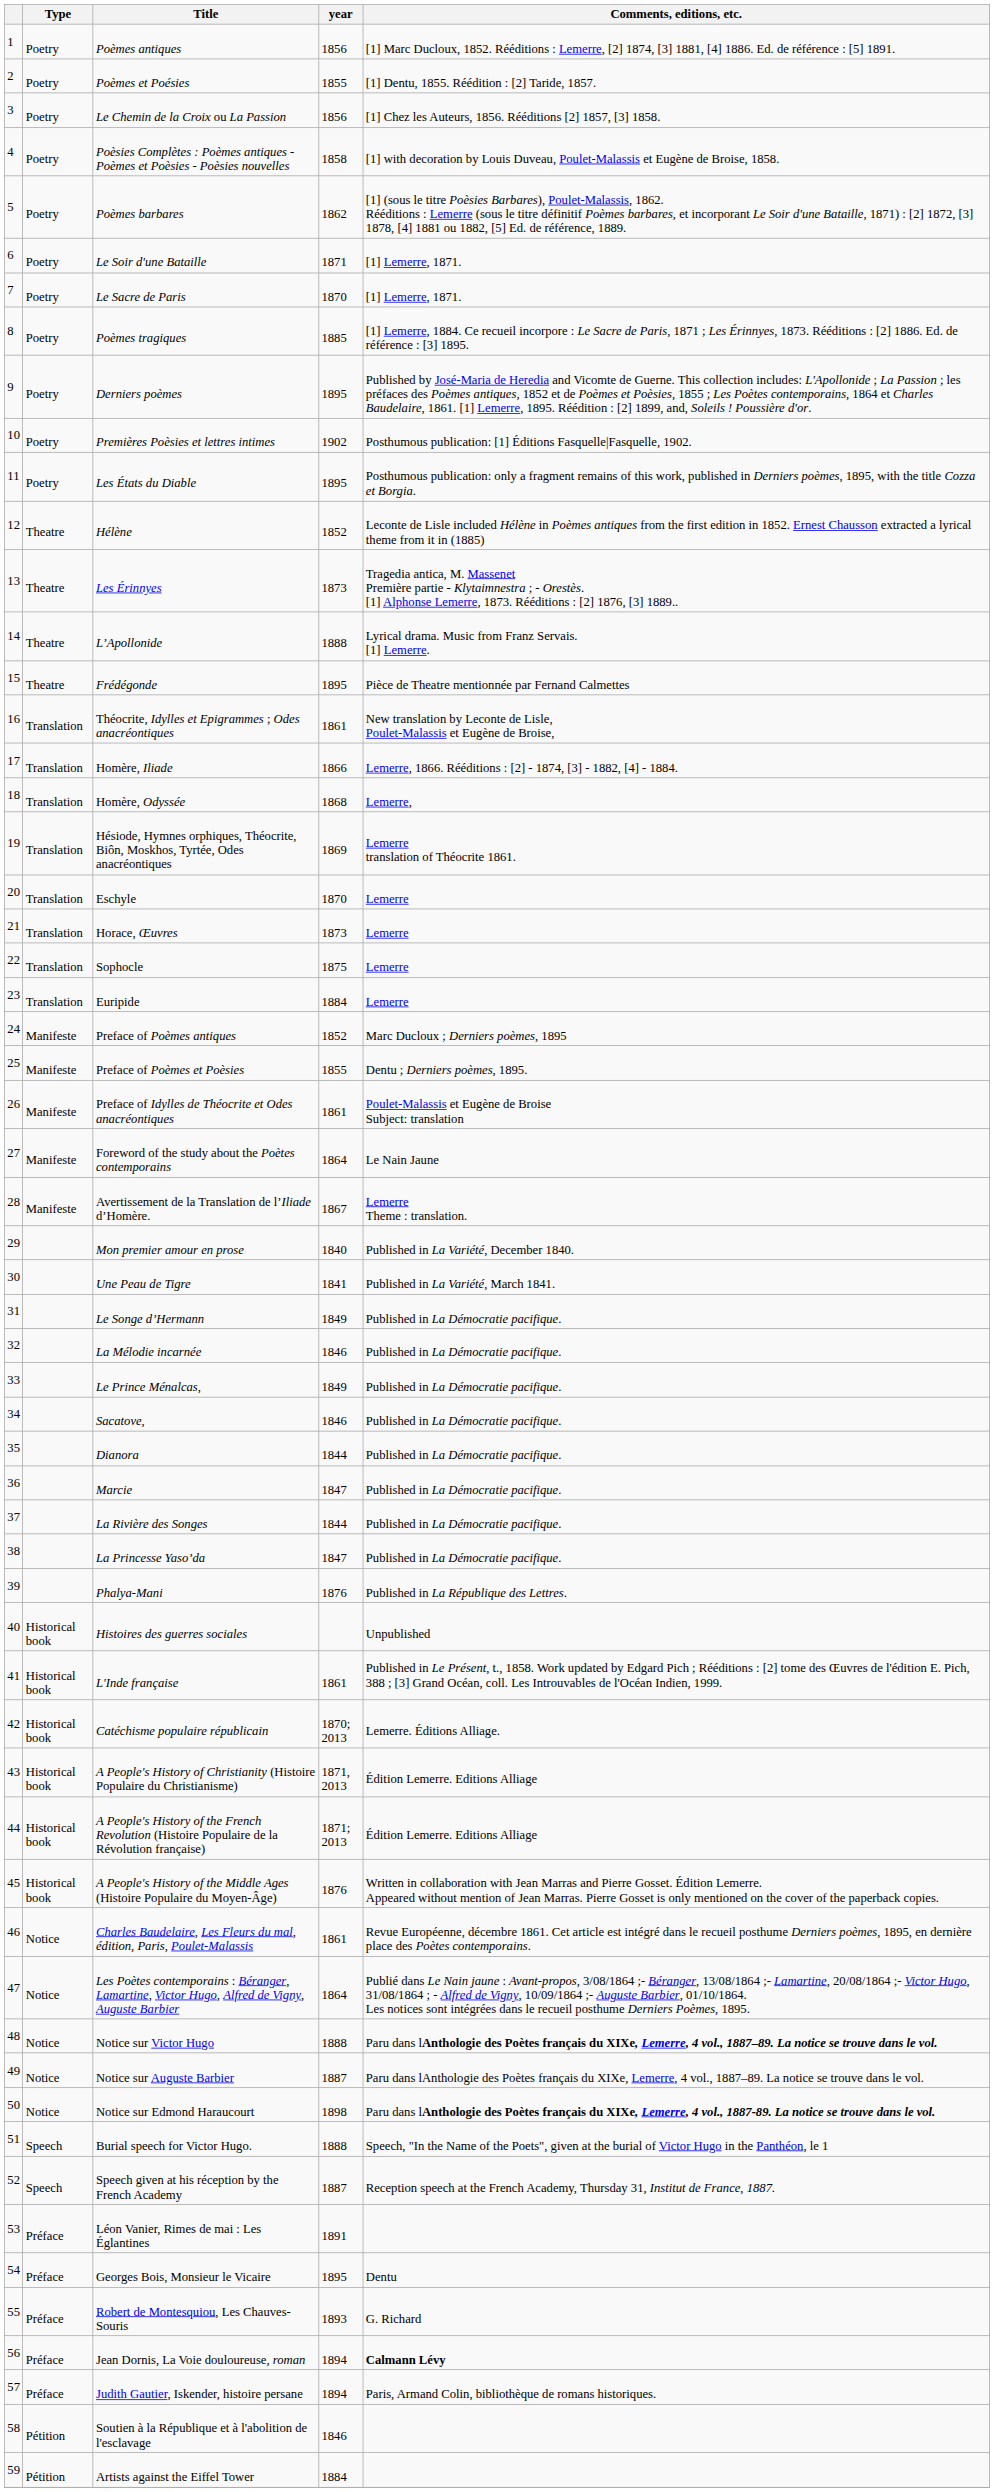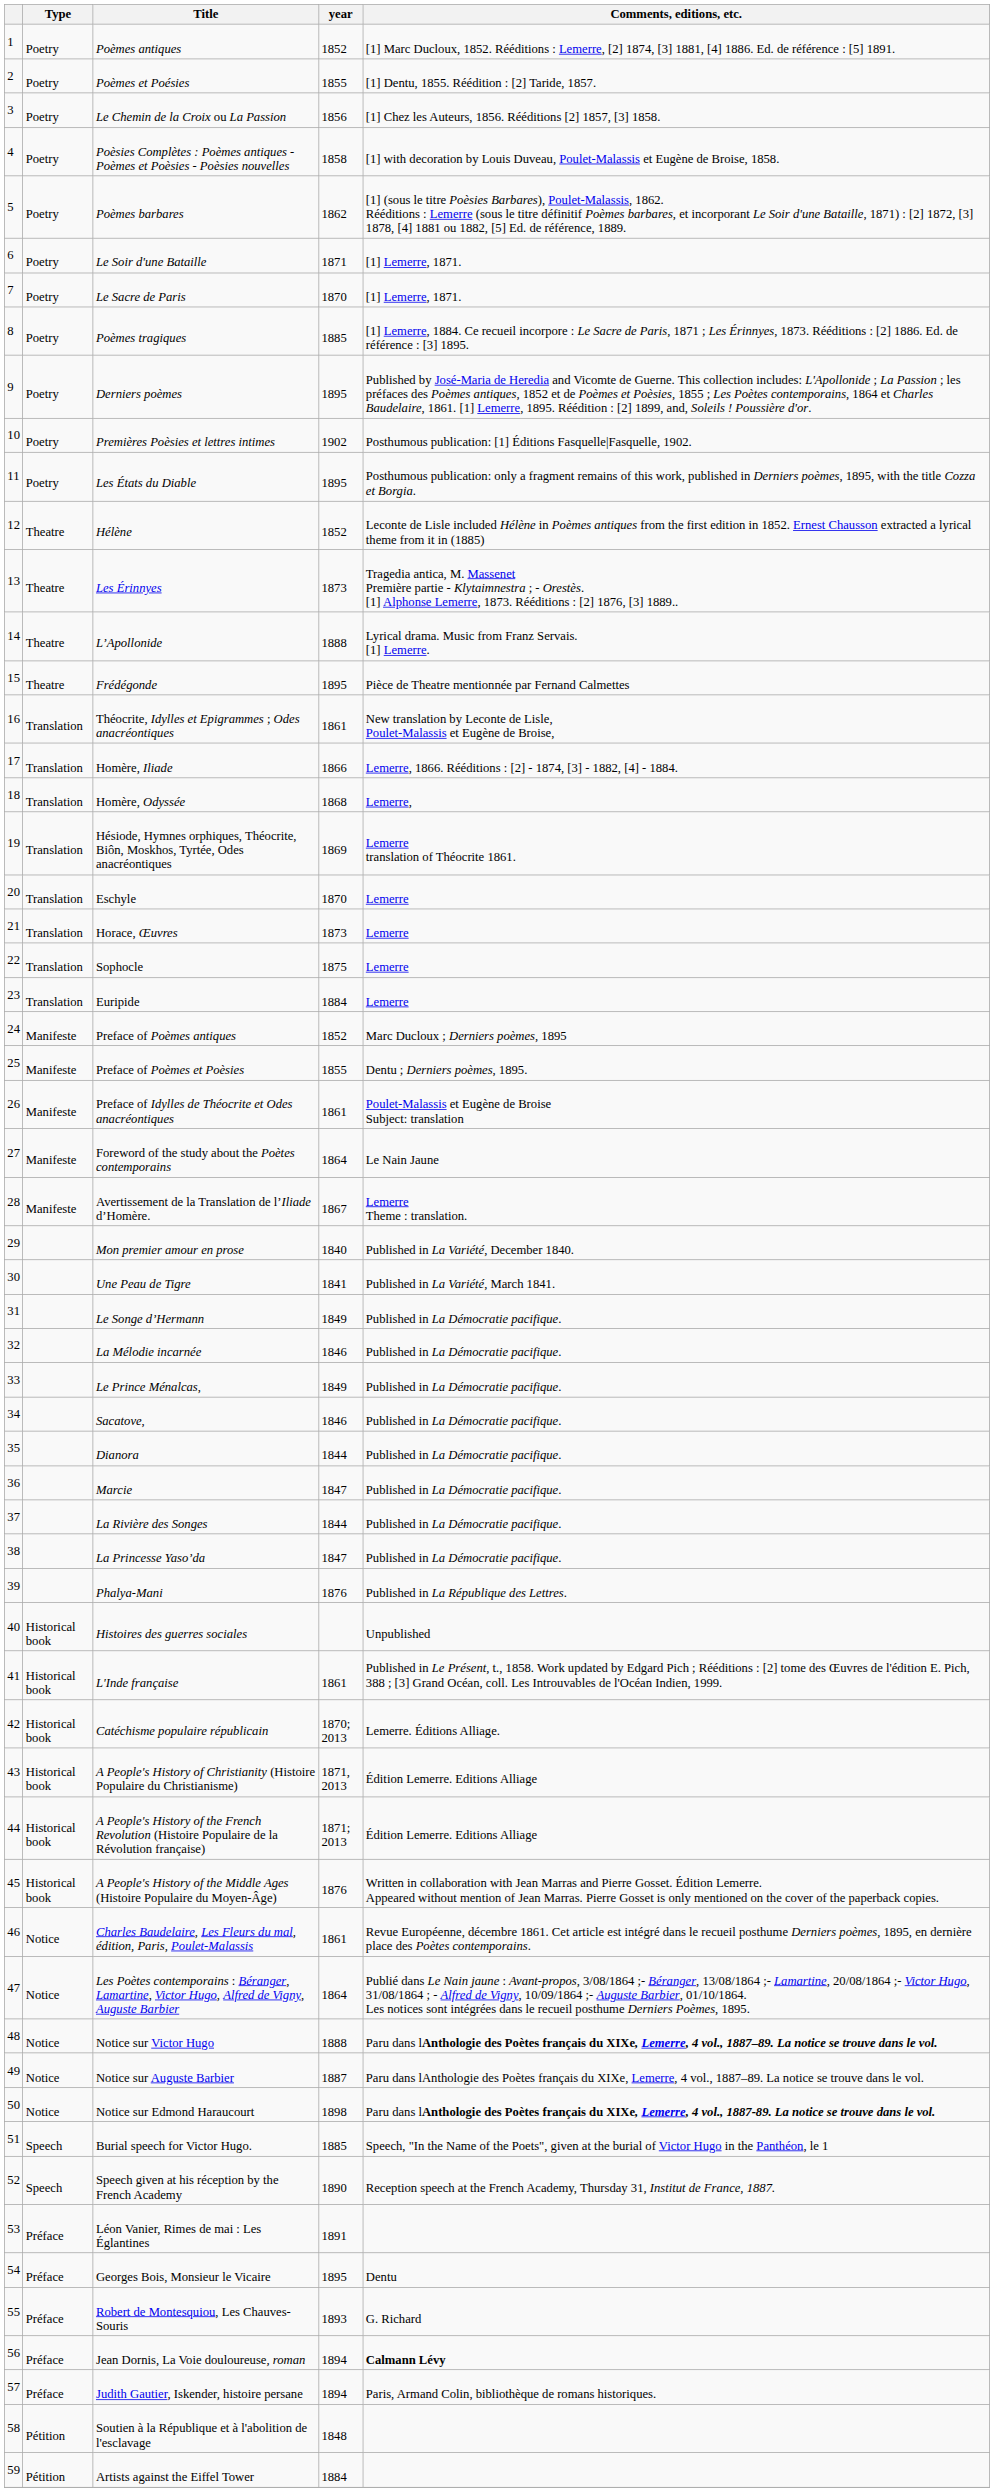(334, 48) 1856 -> (334, 48) 1852
(334, 2146) 1888 -> (334, 2146) 1885
(334, 2187) 1887 -> (334, 2187) 1890
(334, 2435) 1846 -> (334, 2435) 1848
